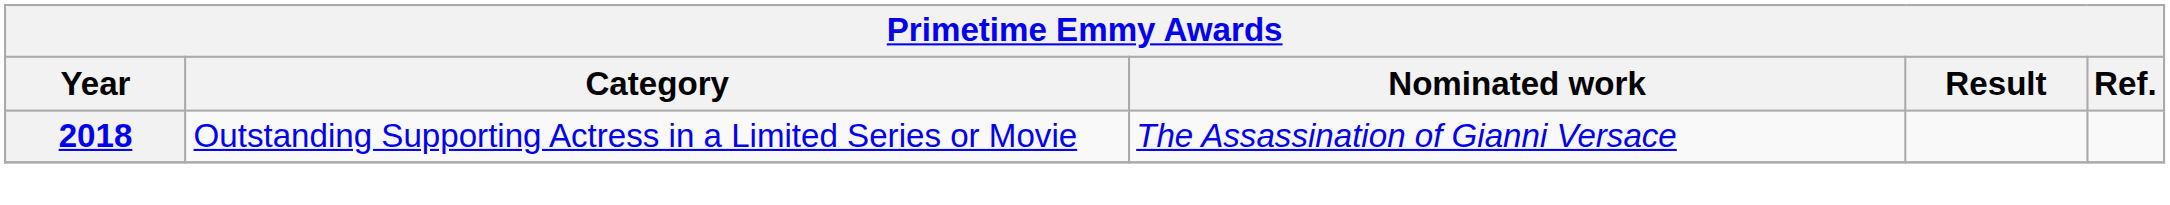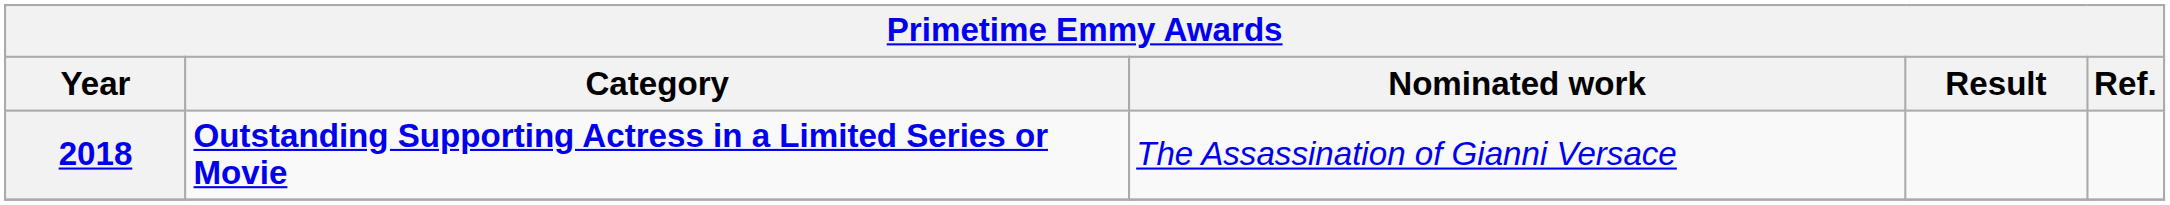(635, 135) normal -> (621, 154) bold
